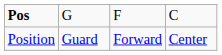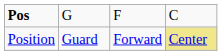(188, 38) no background -> (188, 38) khaki background
